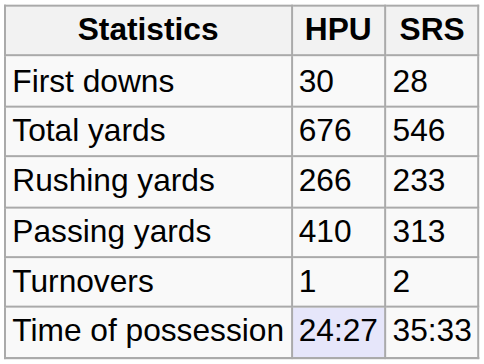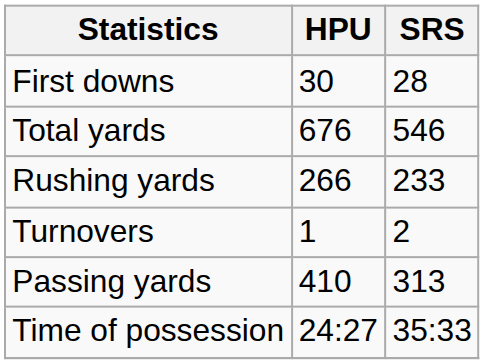rows swapped: (112, 231) <-> (83, 281)
(338, 331) lavender background -> (338, 331) no background
